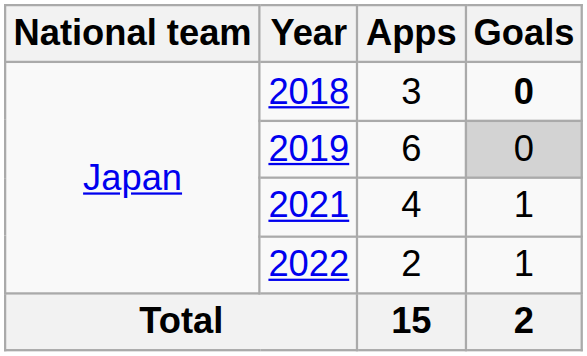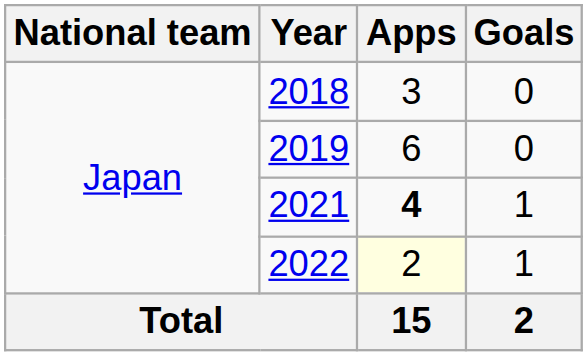(524, 90) bold -> (524, 90) normal
(524, 148) lightgrey background -> (524, 148) no background
(411, 206) normal -> (411, 206) bold
(411, 263) no background -> (411, 263) lightyellow background
